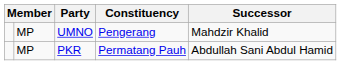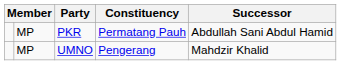rows swapped: (69, 50) <-> (75, 32)
